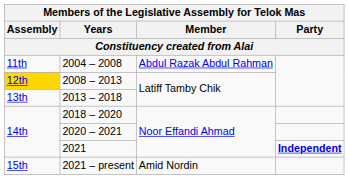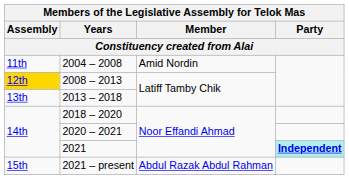(206, 64) Abdul Razak Abdul Rahman -> (168, 64) Amid Nordin
(310, 149) no background -> (310, 149) paleturquoise background
(168, 166) Amid Nordin -> (206, 166) Abdul Razak Abdul Rahman
